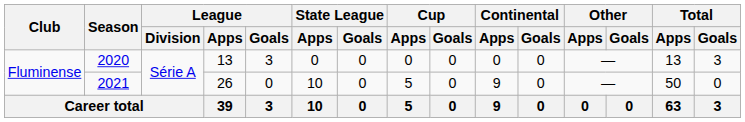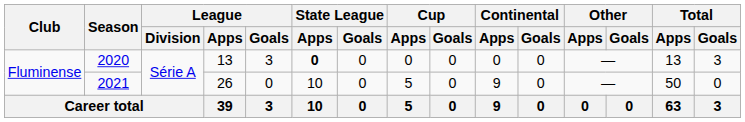(315, 60) normal -> (315, 60) bold
